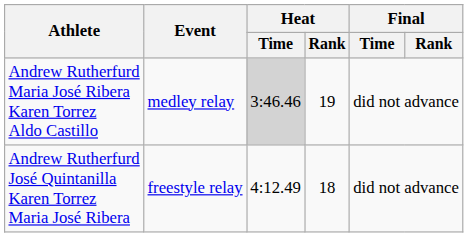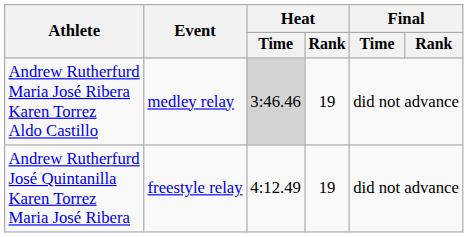(327, 188) 18 -> (327, 188) 19
